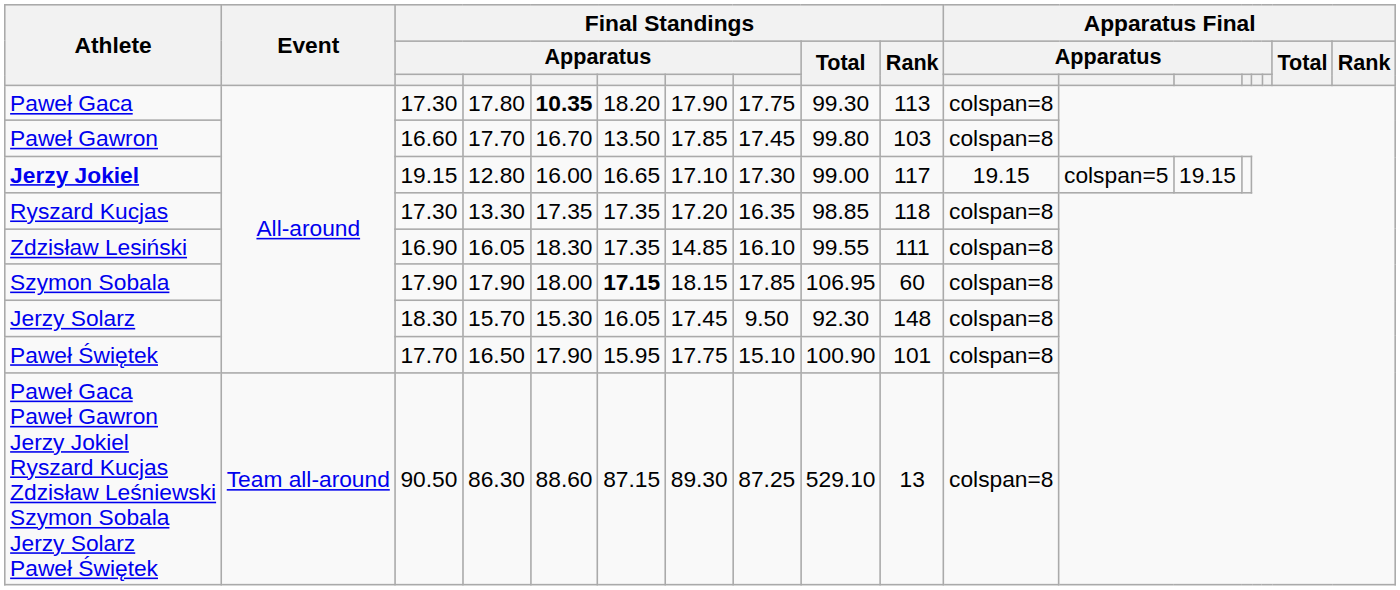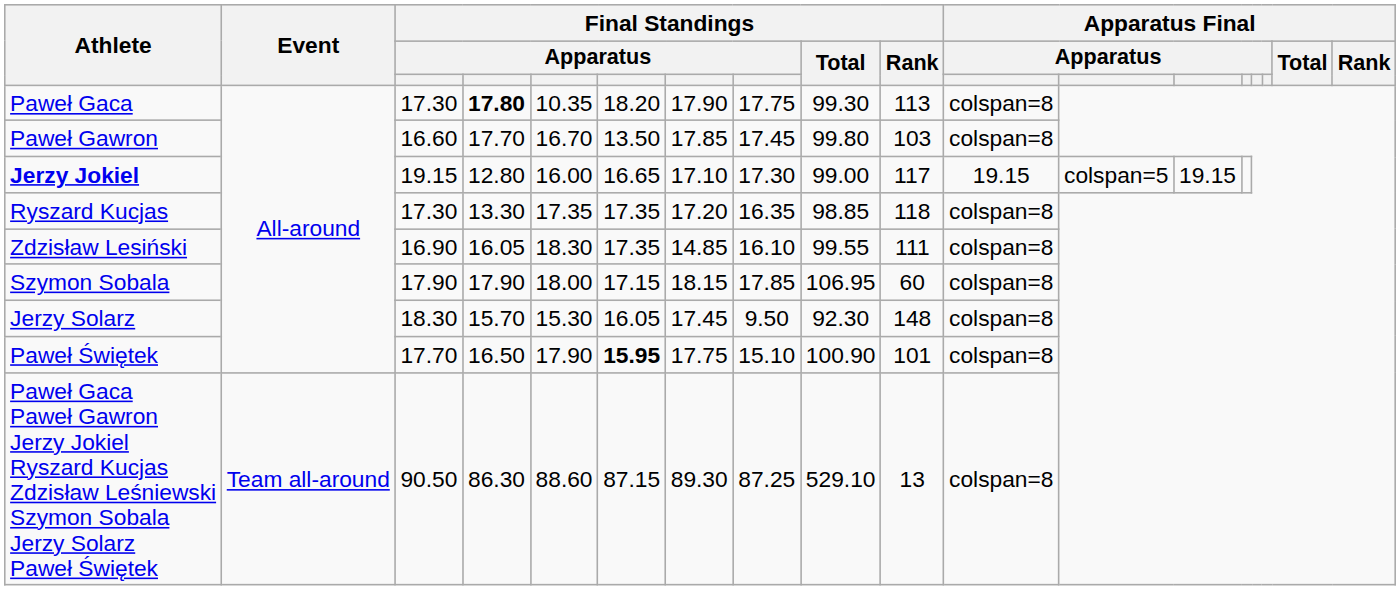(496, 103) normal -> (496, 103) bold
(564, 103) bold -> (564, 103) normal
(632, 283) bold -> (632, 283) normal
(632, 355) normal -> (632, 355) bold
